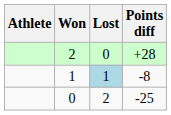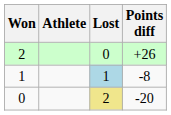columns swapped: (30, 23) <-> (72, 23)
(144, 53) +28 -> (144, 53) +26
(106, 98) no background -> (106, 98) khaki background
(145, 98) -25 -> (145, 98) -20
